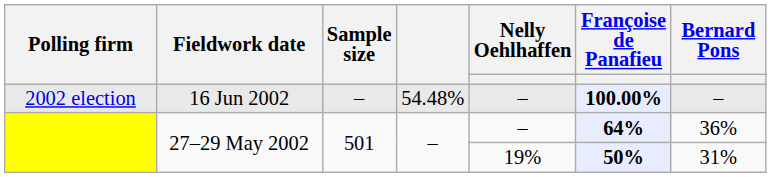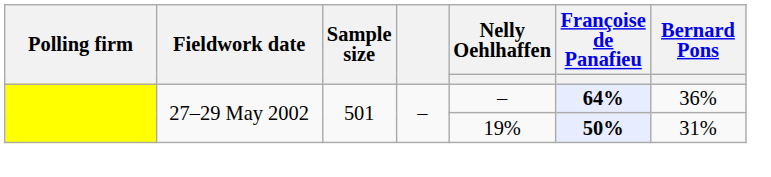- row: (81, 99)
